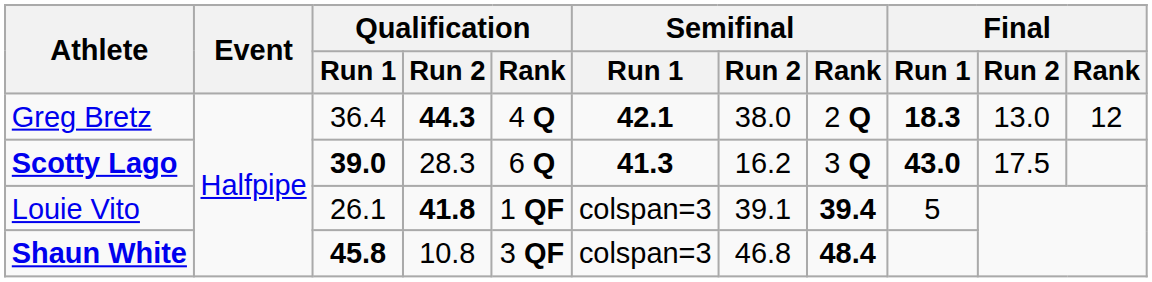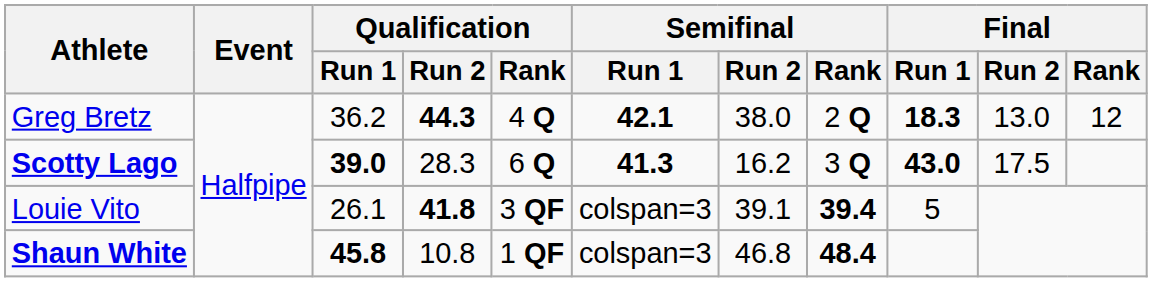(358, 117) 36.4 -> (358, 117) 36.2
(532, 209) 1 QF -> (532, 209) 3 QF
(532, 254) 3 QF -> (532, 254) 1 QF
